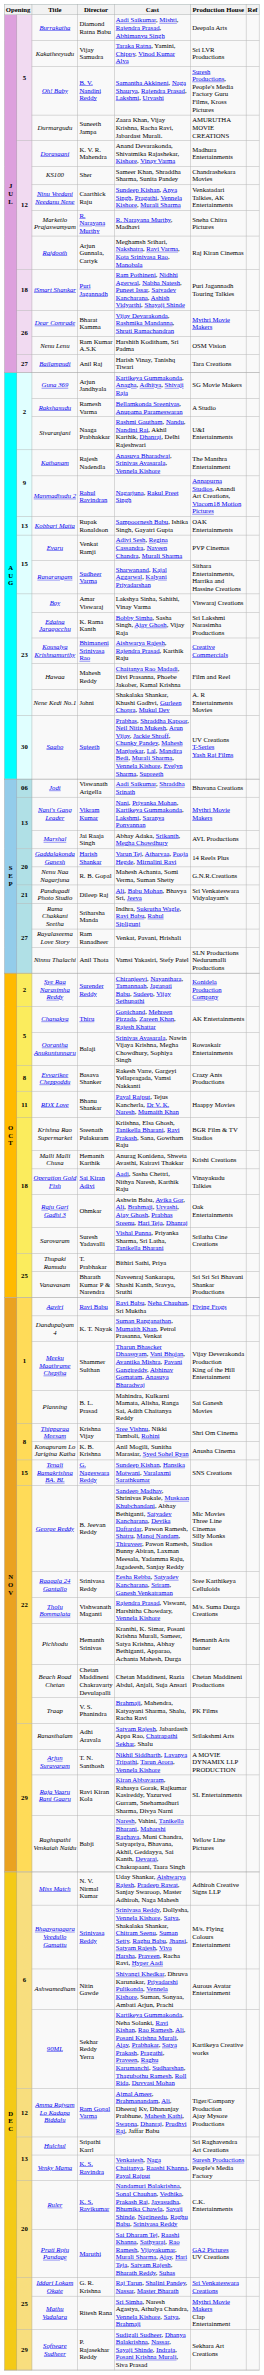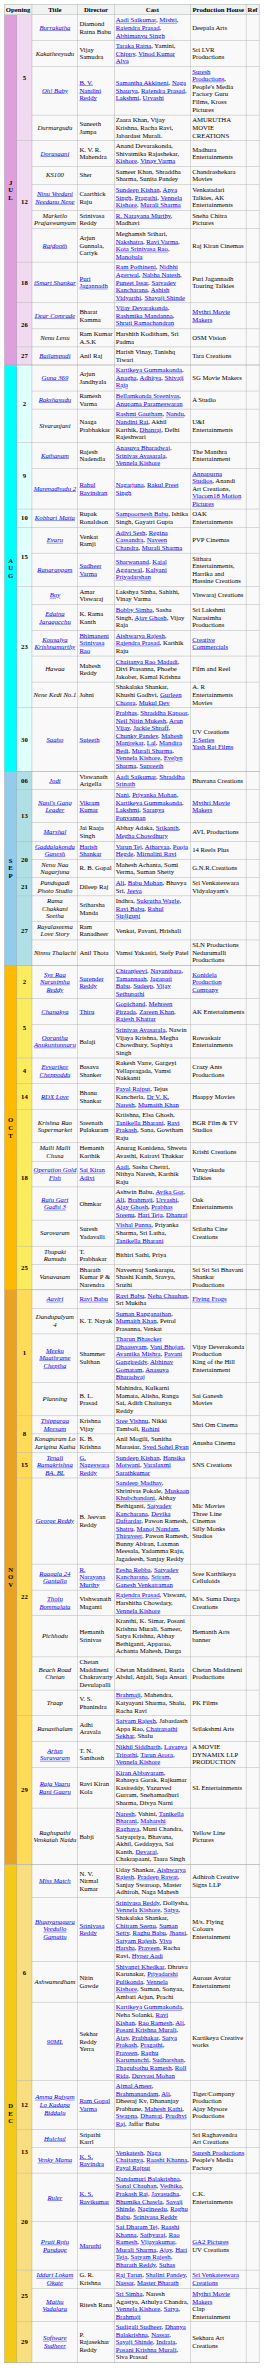(92, 223) R. Narayana Murthy -> (92, 219) Srinivasa Reddy
(24, 526) 13 -> (24, 518) 10
(24, 1078) 8 -> (24, 1071) 4
(24, 1104) 11 -> (24, 1096) 14
(92, 1584) Srinivasa Reddy -> (92, 1577) R. Narayana Murthy
